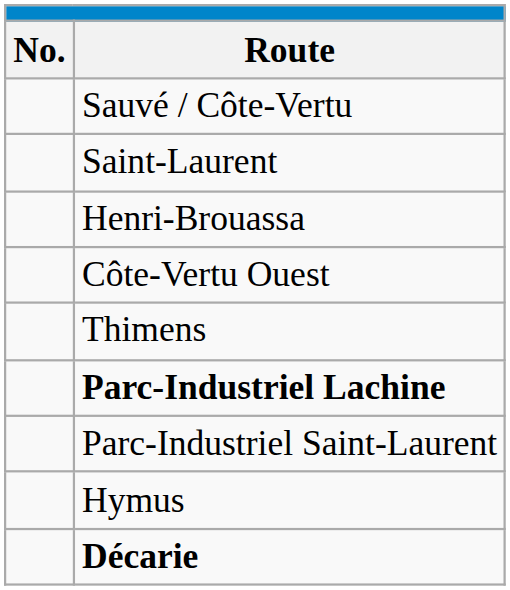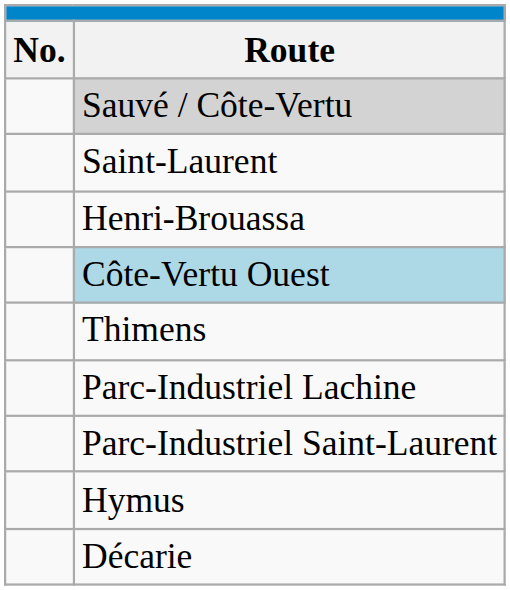(217, 105) no background -> (217, 105) lightgrey background
(206, 274) no background -> (206, 274) lightblue background
(264, 387) bold -> (249, 387) normal
(140, 556) bold -> (137, 556) normal
